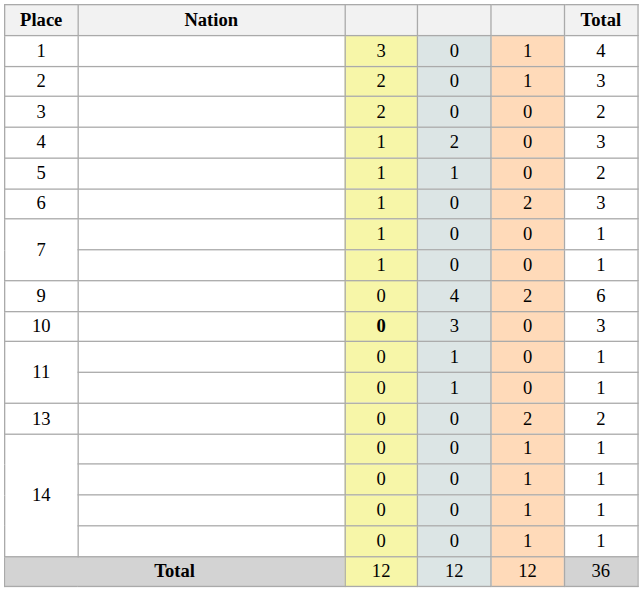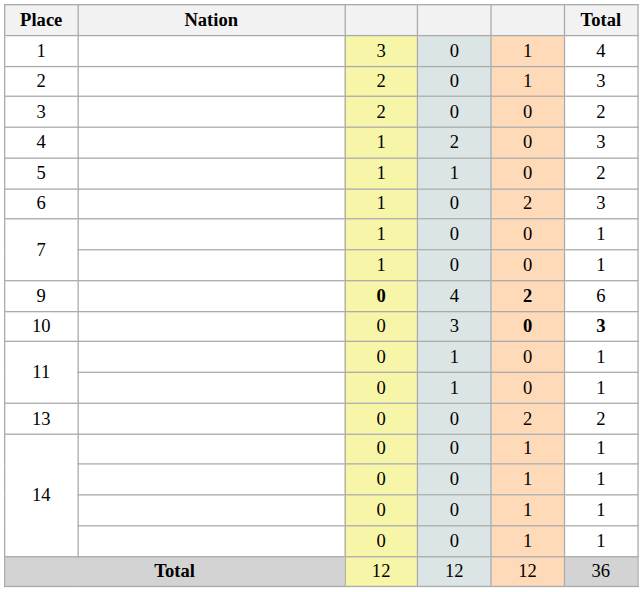(381, 295) normal -> (381, 295) bold
(528, 295) normal -> (528, 295) bold
(381, 326) bold -> (381, 326) normal
(528, 326) normal -> (528, 326) bold
(601, 326) normal -> (601, 326) bold
